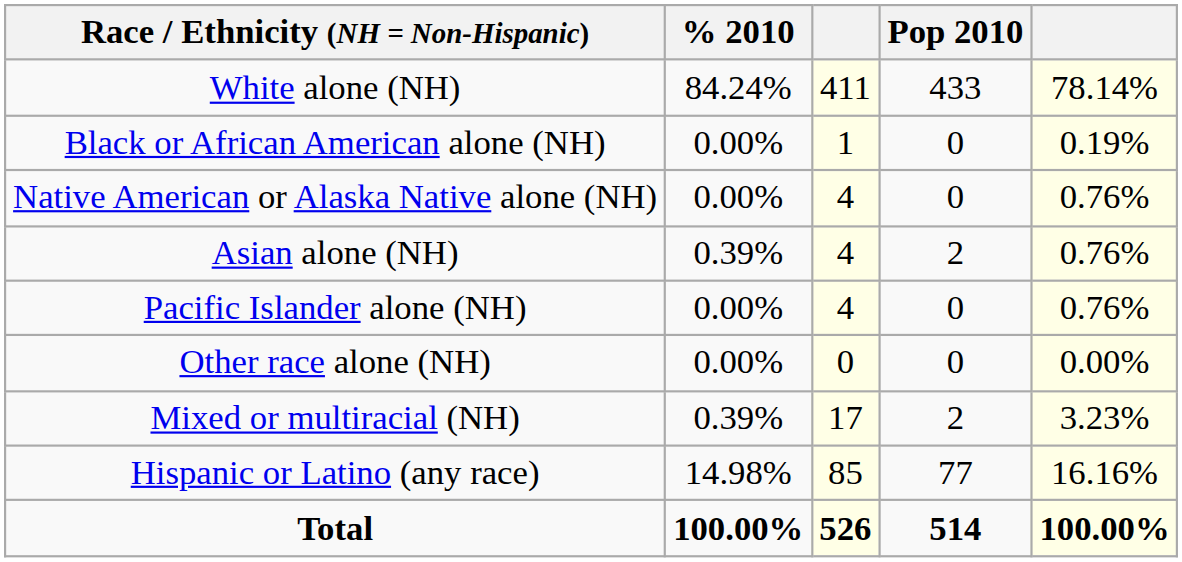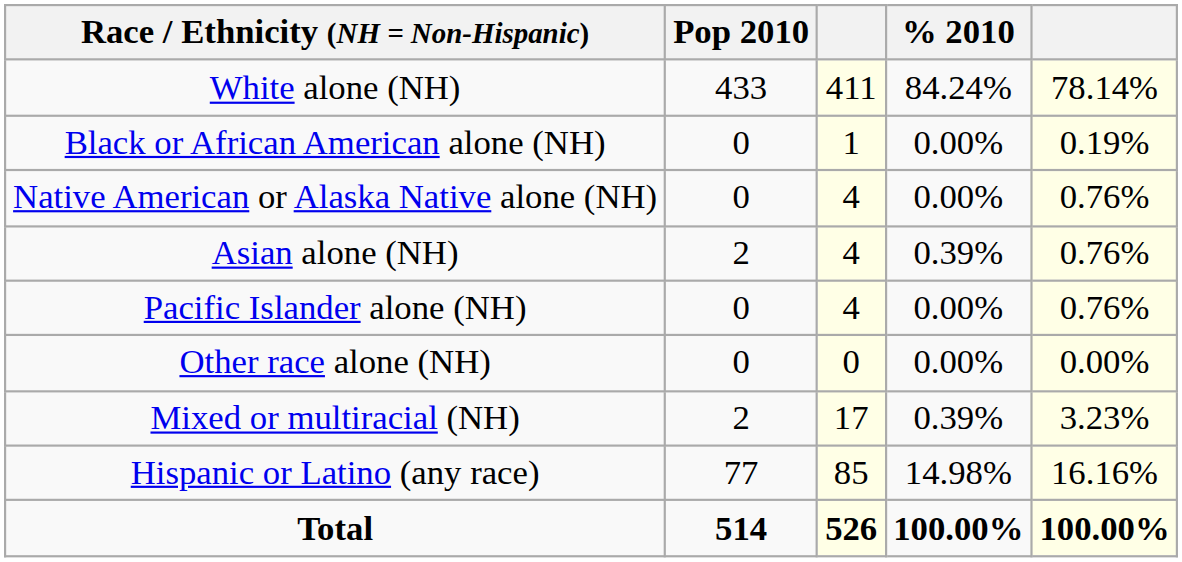columns swapped: (955, 32) <-> (738, 32)
